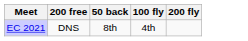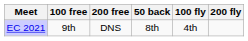+ column: (69, 12)
